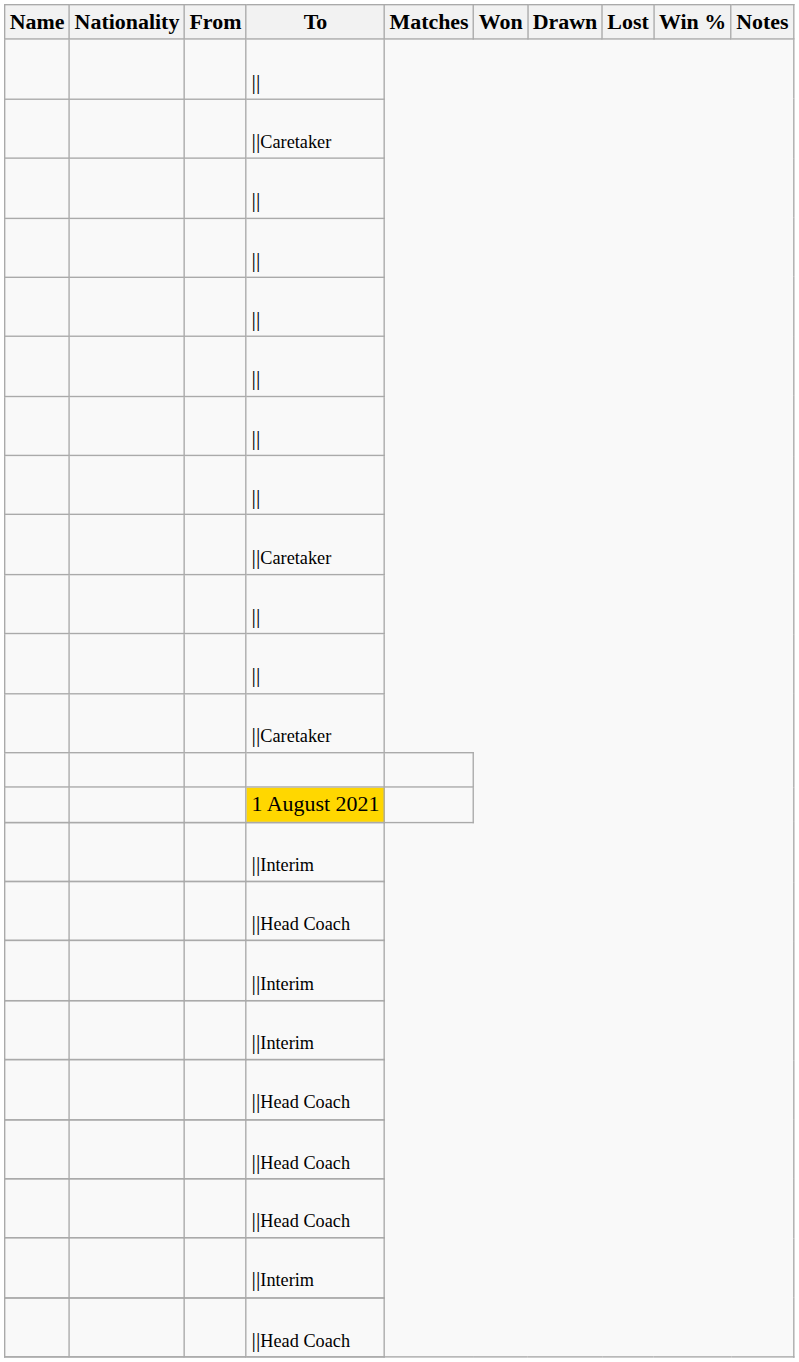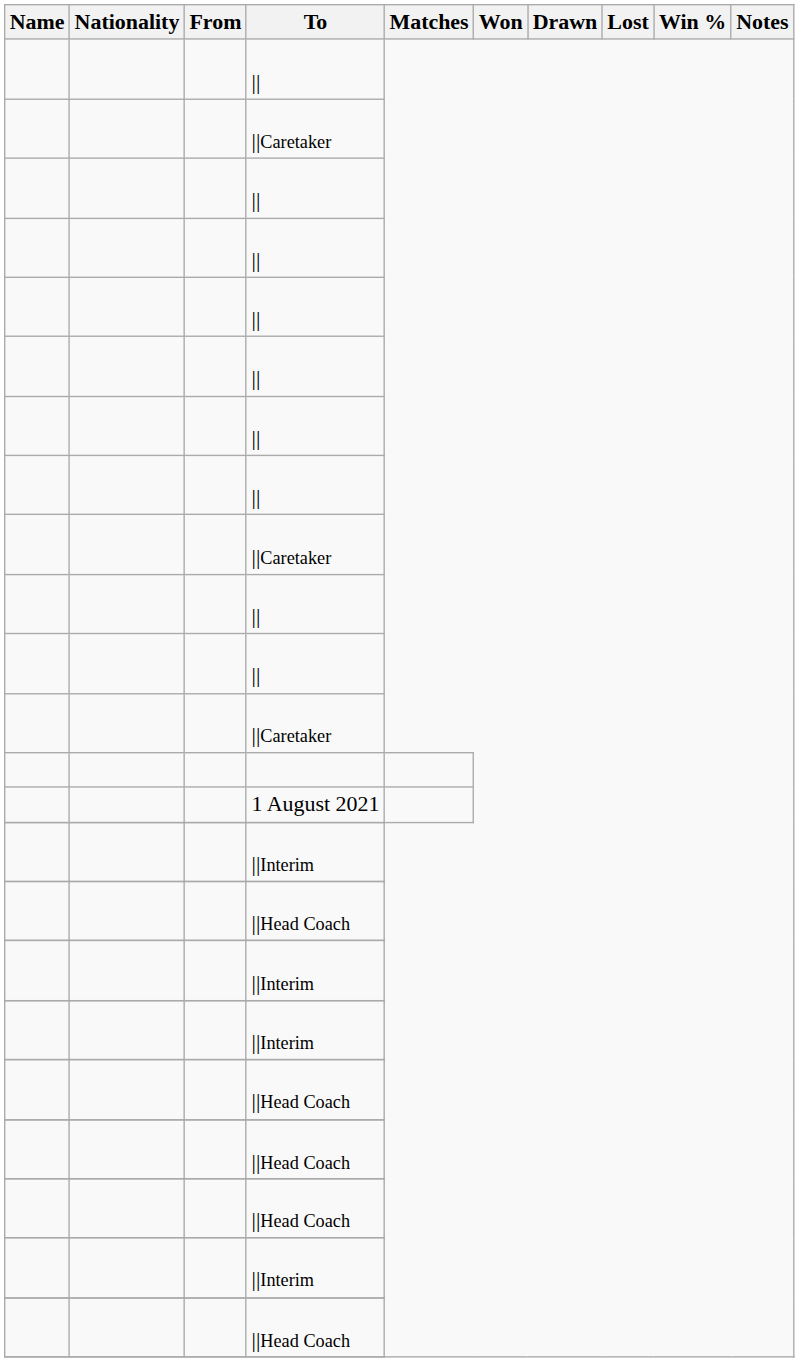(315, 804) gold background -> (315, 804) no background
